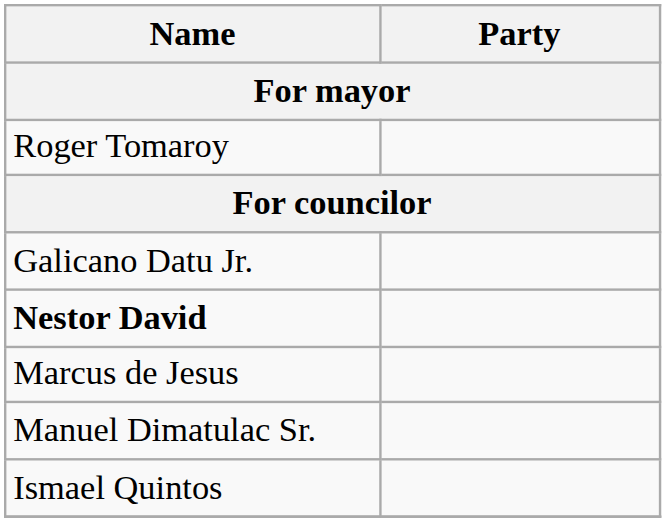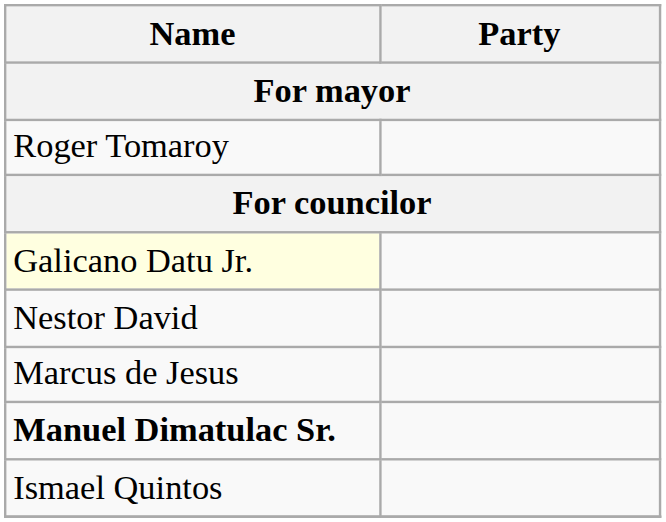(133, 260) no background -> (133, 260) lightyellow background
(110, 317) bold -> (105, 317) normal
(165, 430) normal -> (175, 430) bold
